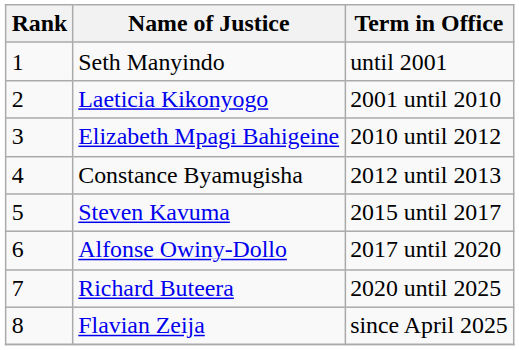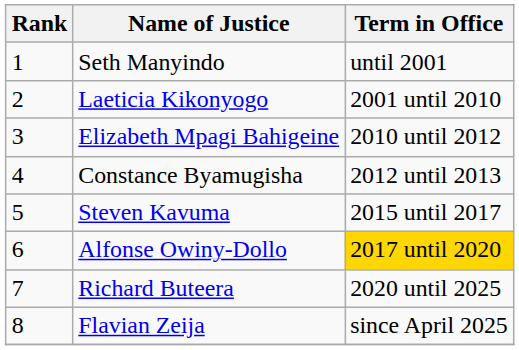(426, 250) no background -> (426, 250) gold background
